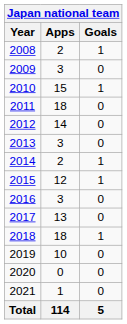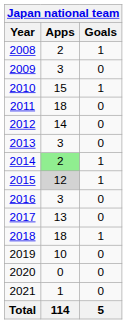(60, 161) no background -> (60, 161) lightgreen background
(60, 180) no background -> (60, 180) lightgrey background
